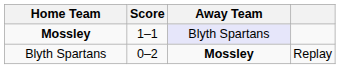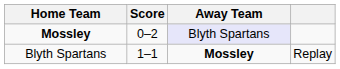(147, 34) 1–1 -> (147, 34) 0–2
(147, 53) 0–2 -> (147, 53) 1–1
